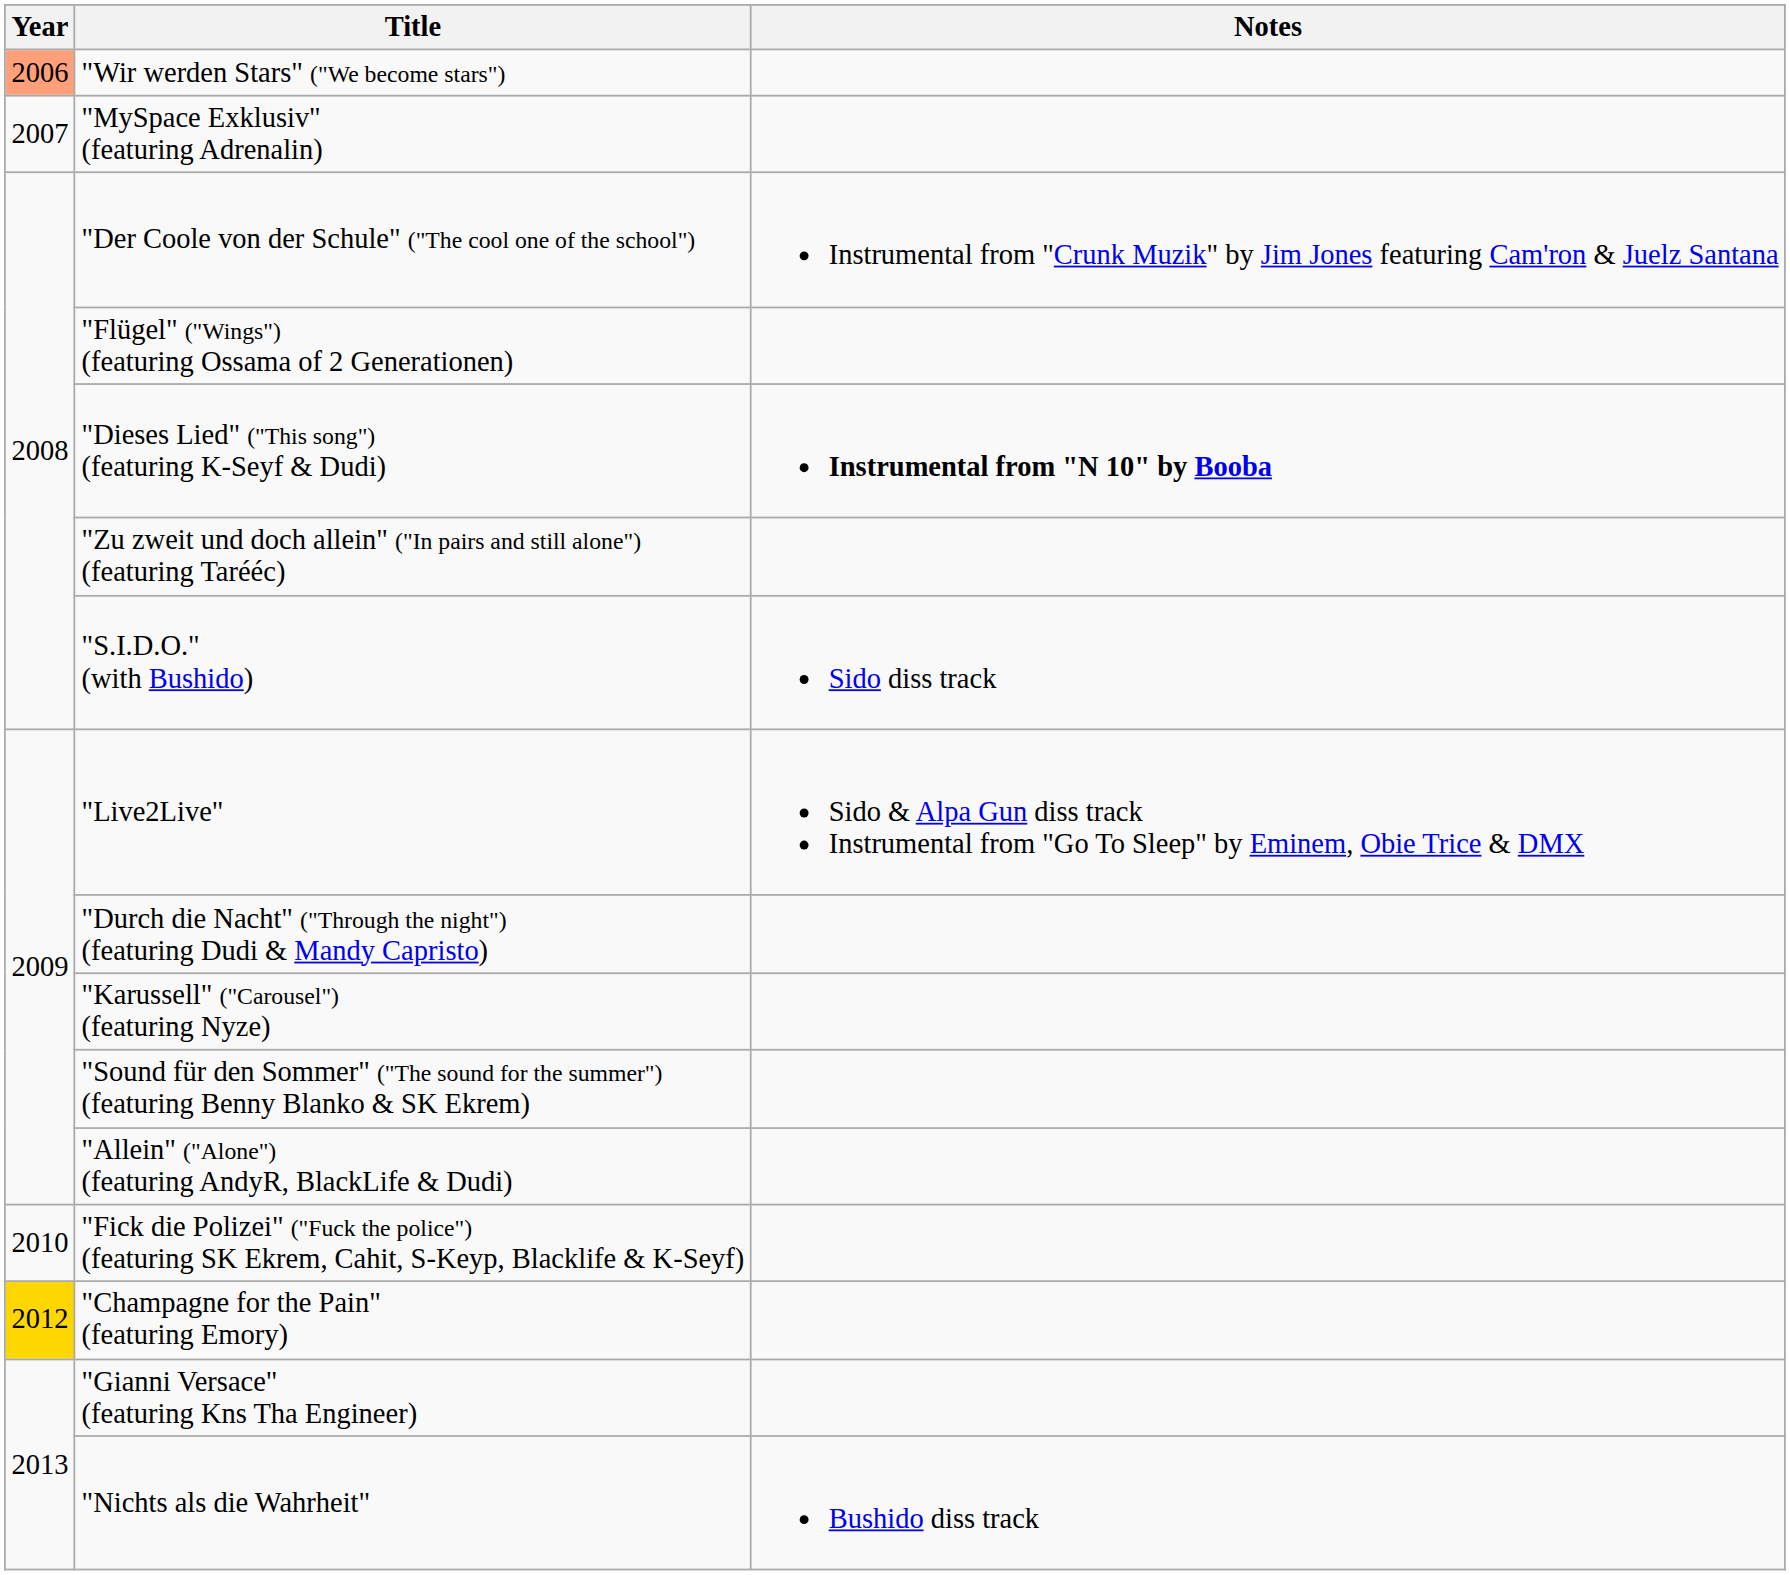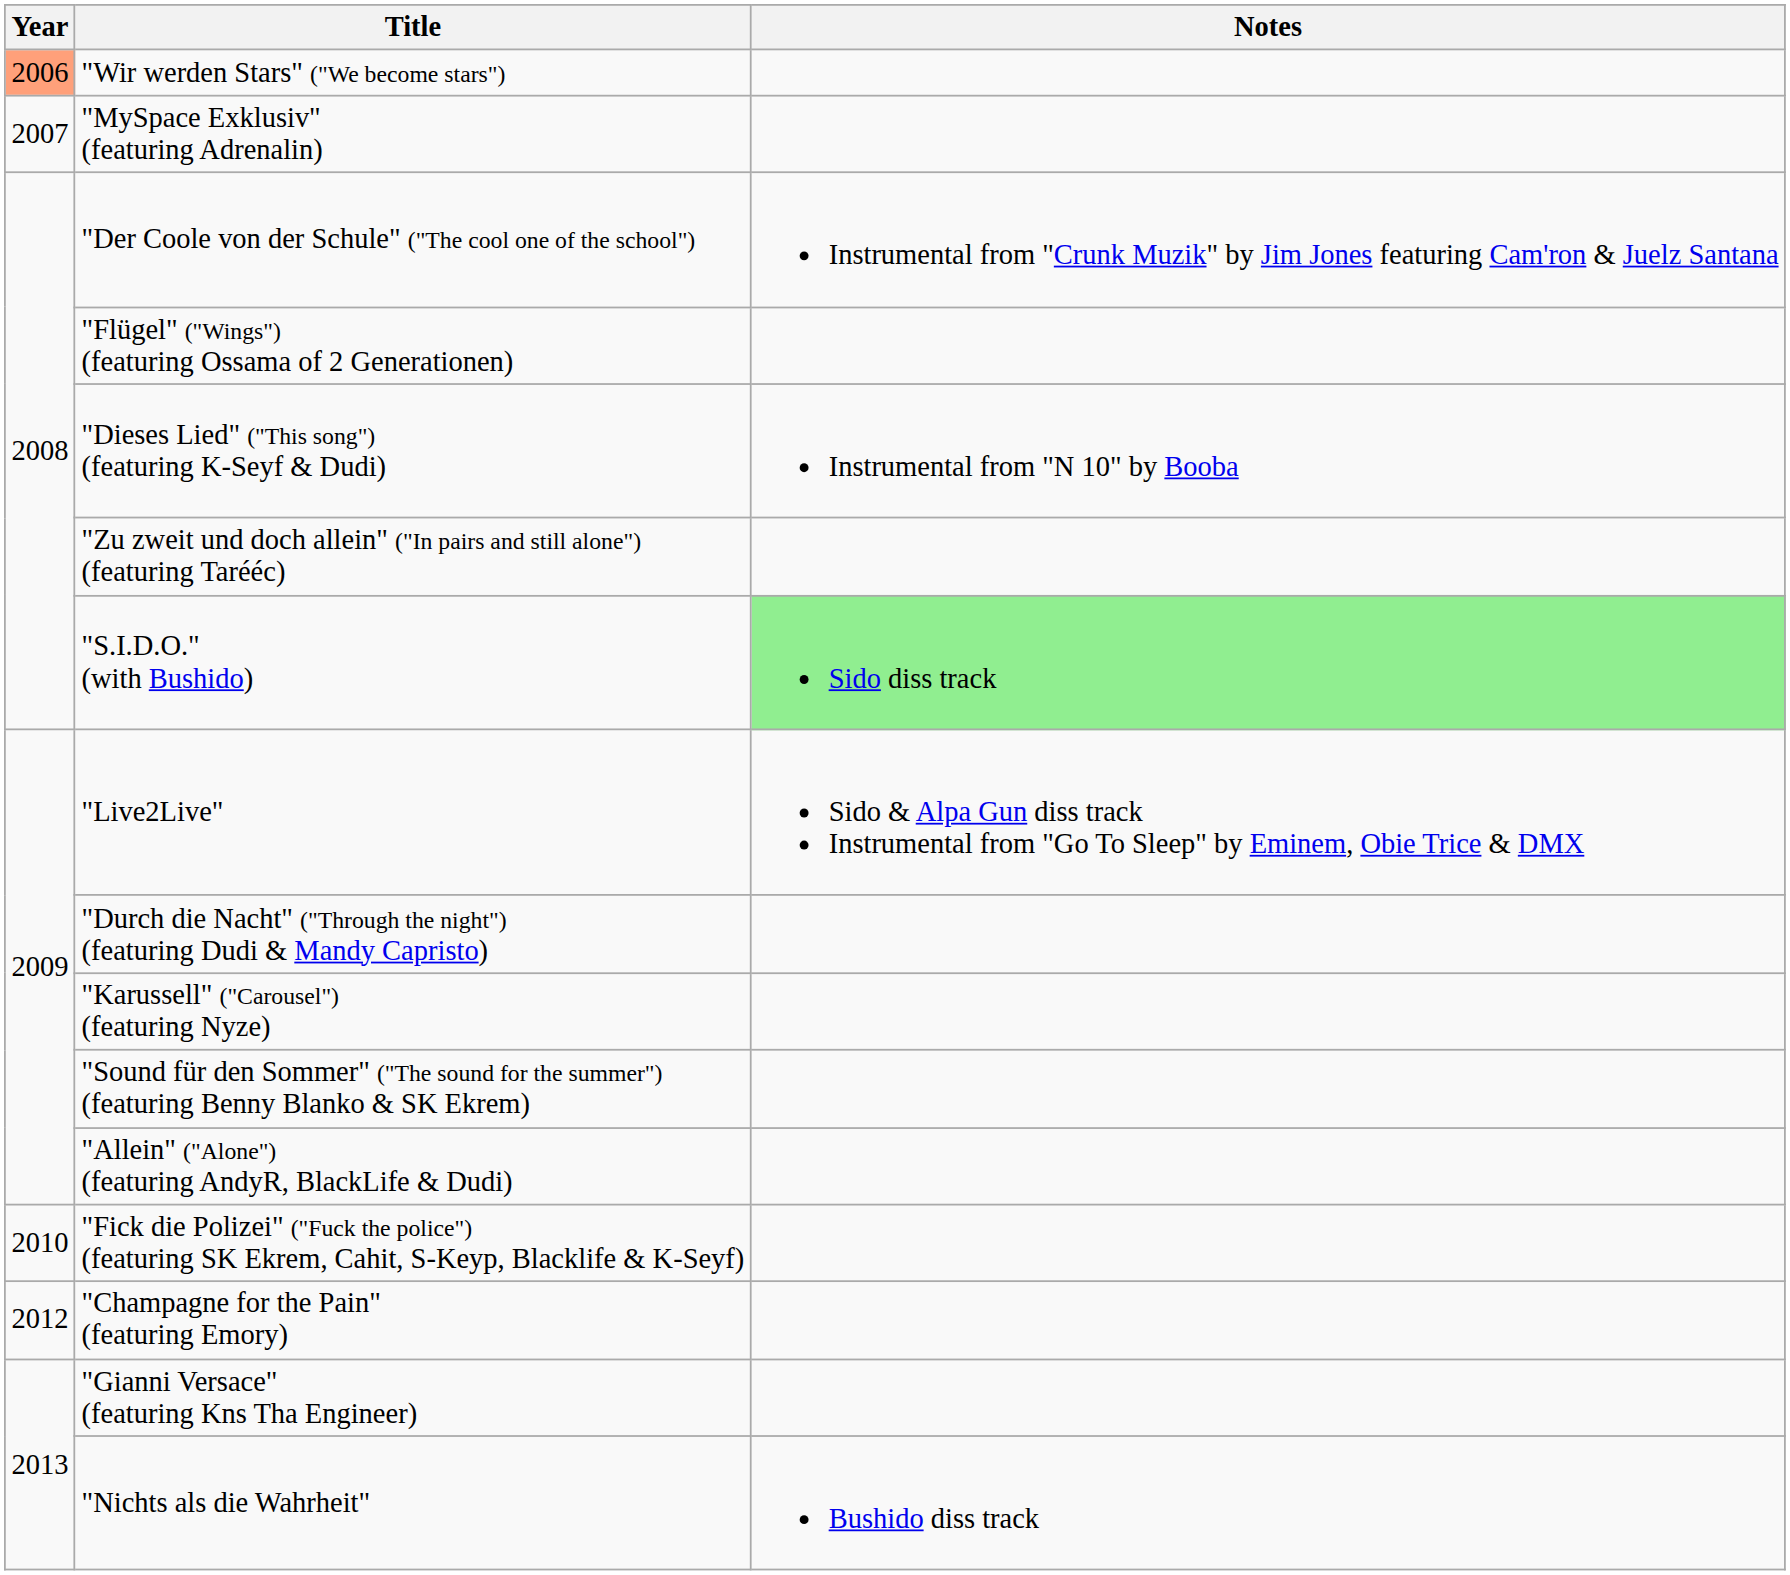(1268, 467) bold -> (1268, 467) normal
(1268, 678) no background -> (1268, 678) lightgreen background
(40, 1319) gold background -> (40, 1319) no background
